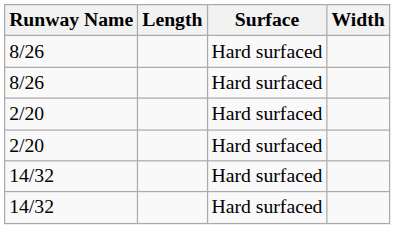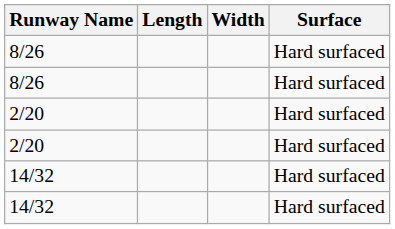columns swapped: (358, 20) <-> (267, 20)
